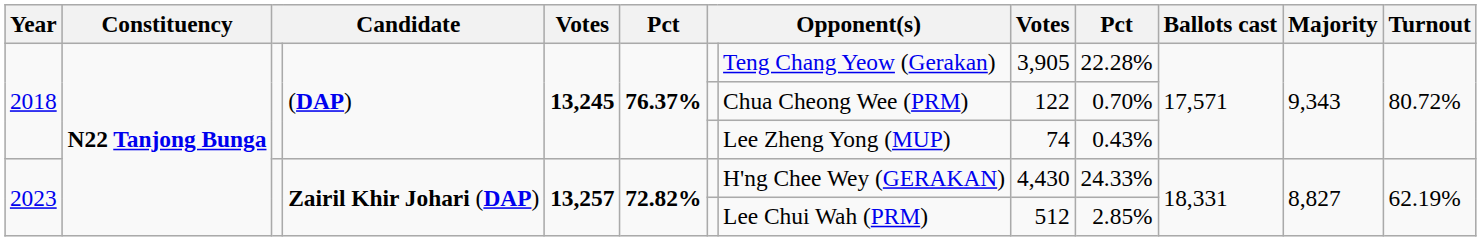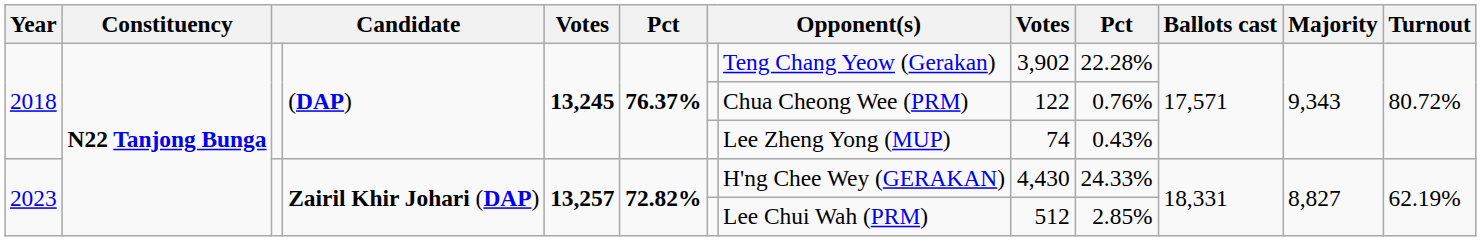(1043, 62) 3,905 -> (1043, 62) 3,902
(1122, 100) 0.70% -> (1122, 100) 0.76%
